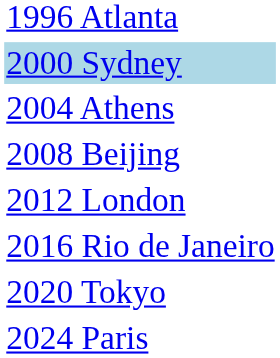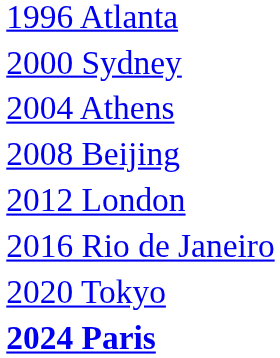(94, 62) lightblue background -> (94, 62) no background
(77, 338) normal -> (81, 338) bold
